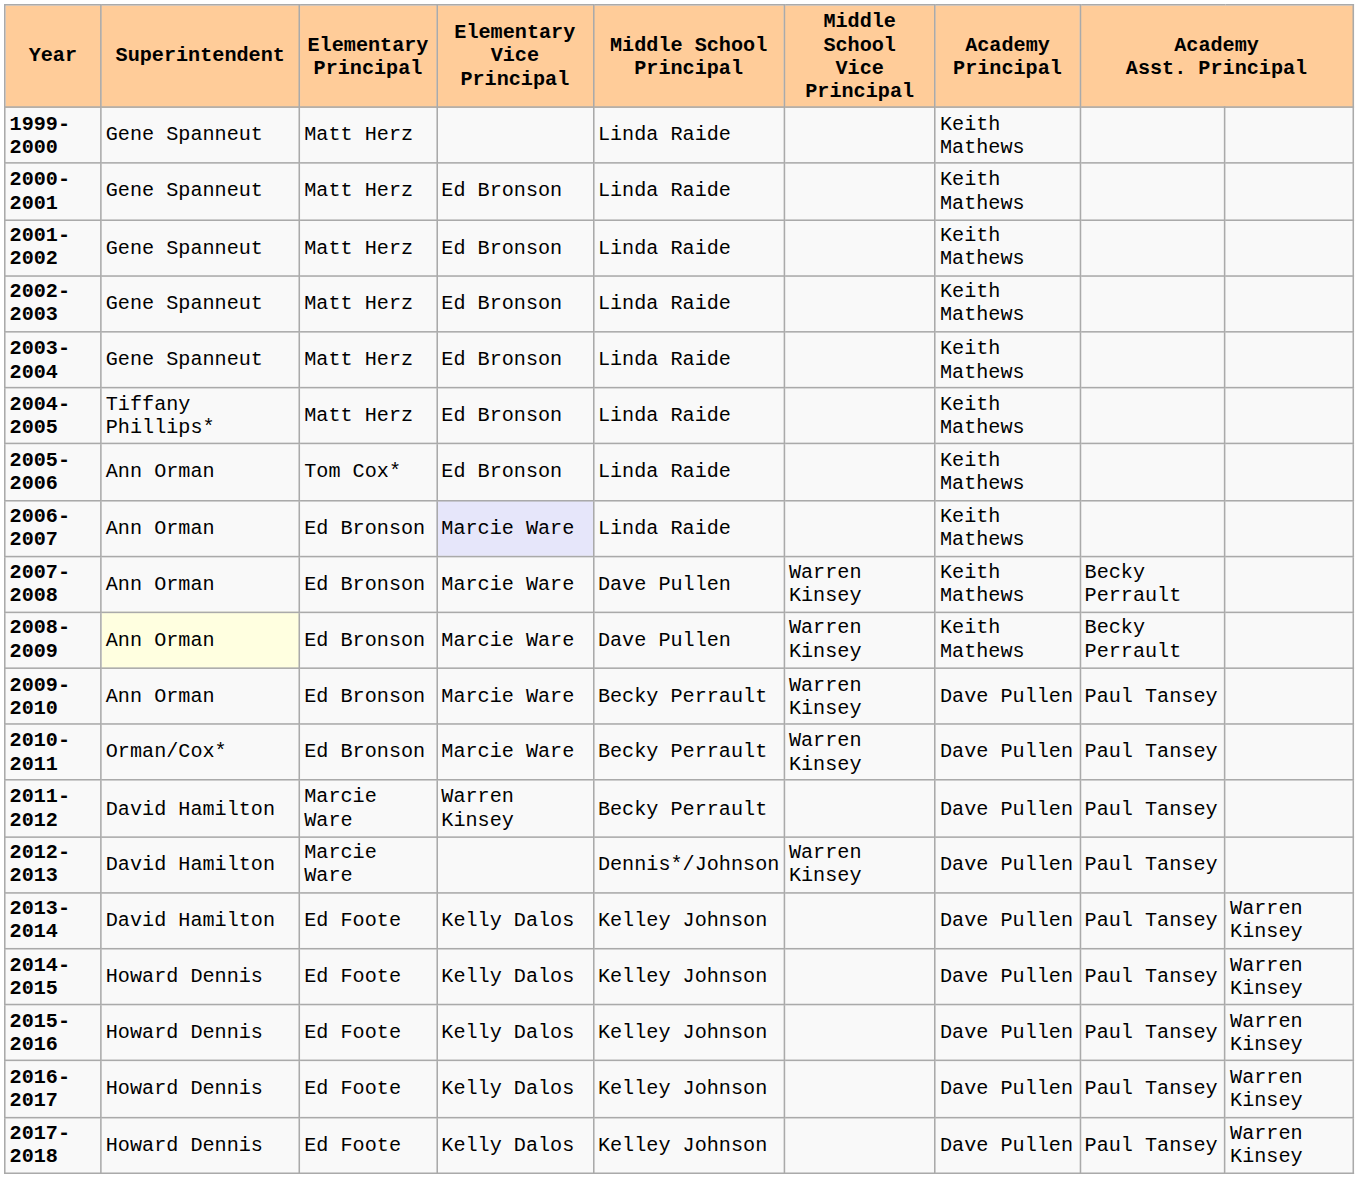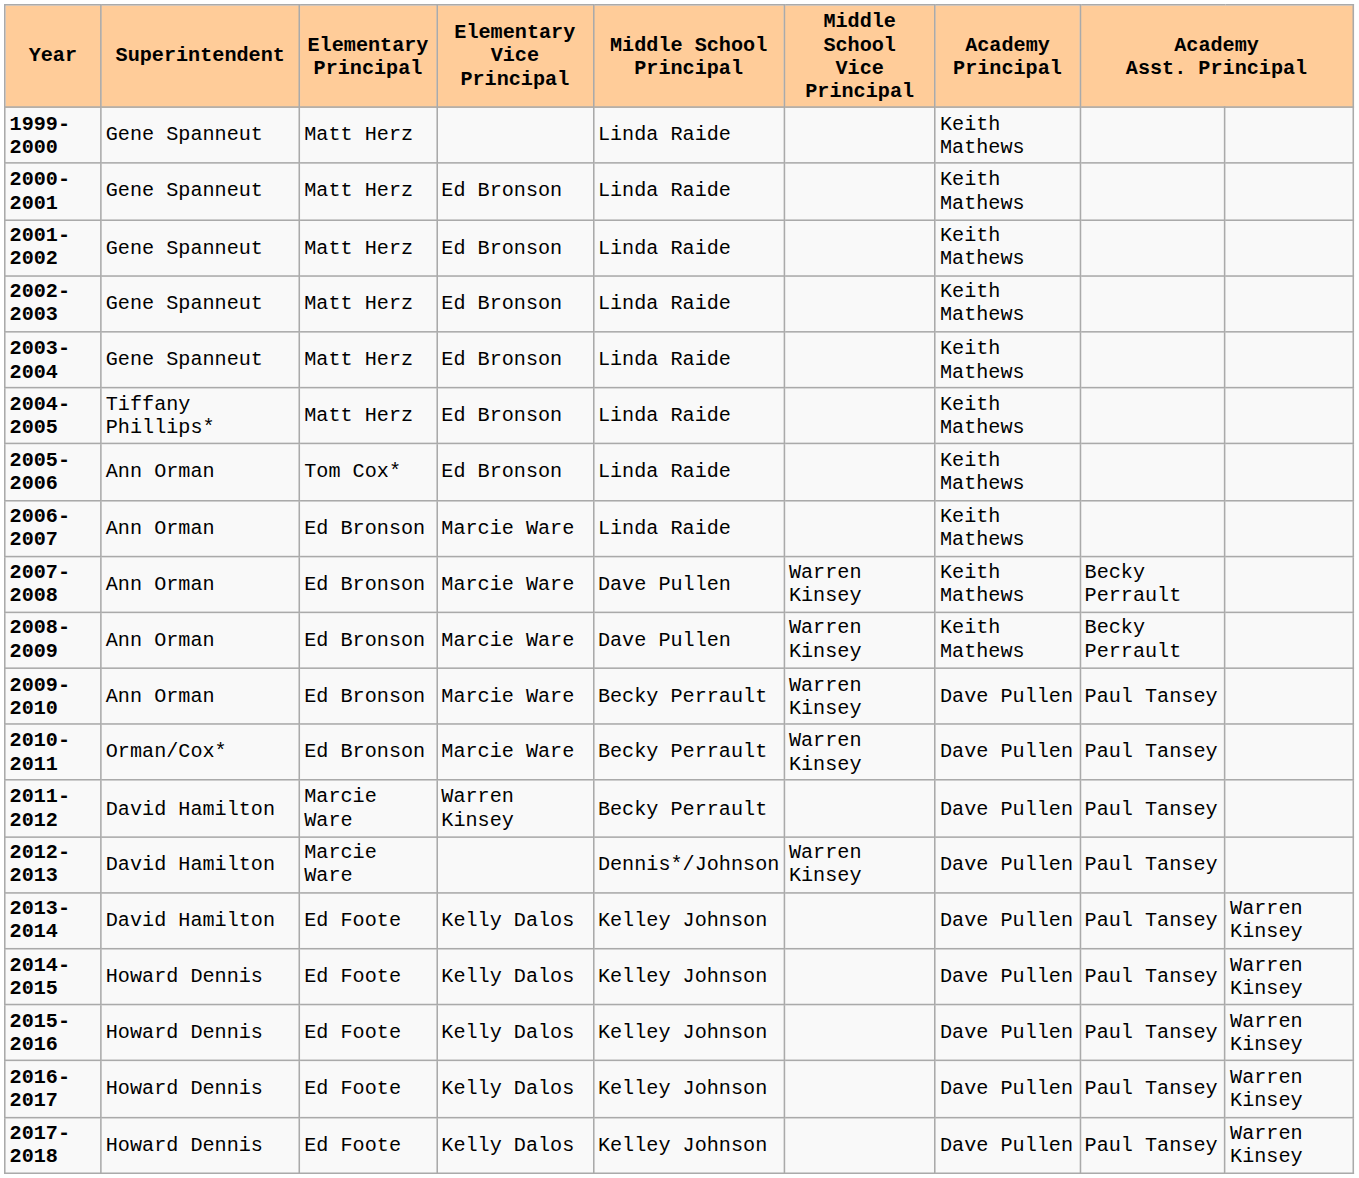(508, 528) lavender background -> (508, 528) no background
(160, 640) lightyellow background -> (160, 640) no background
